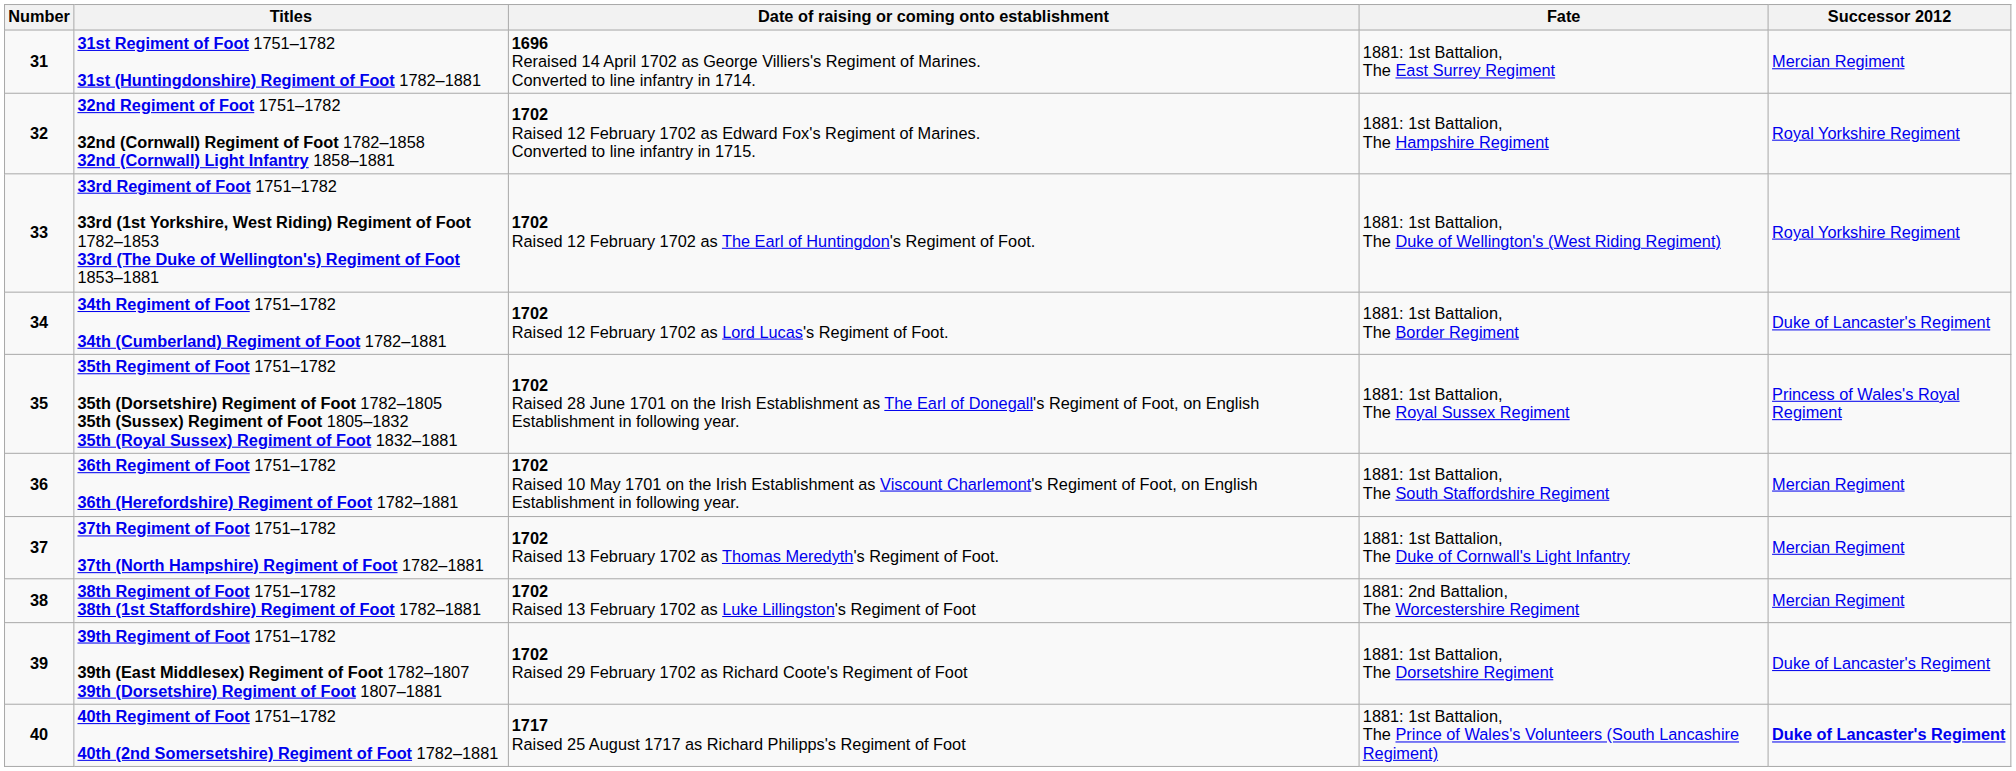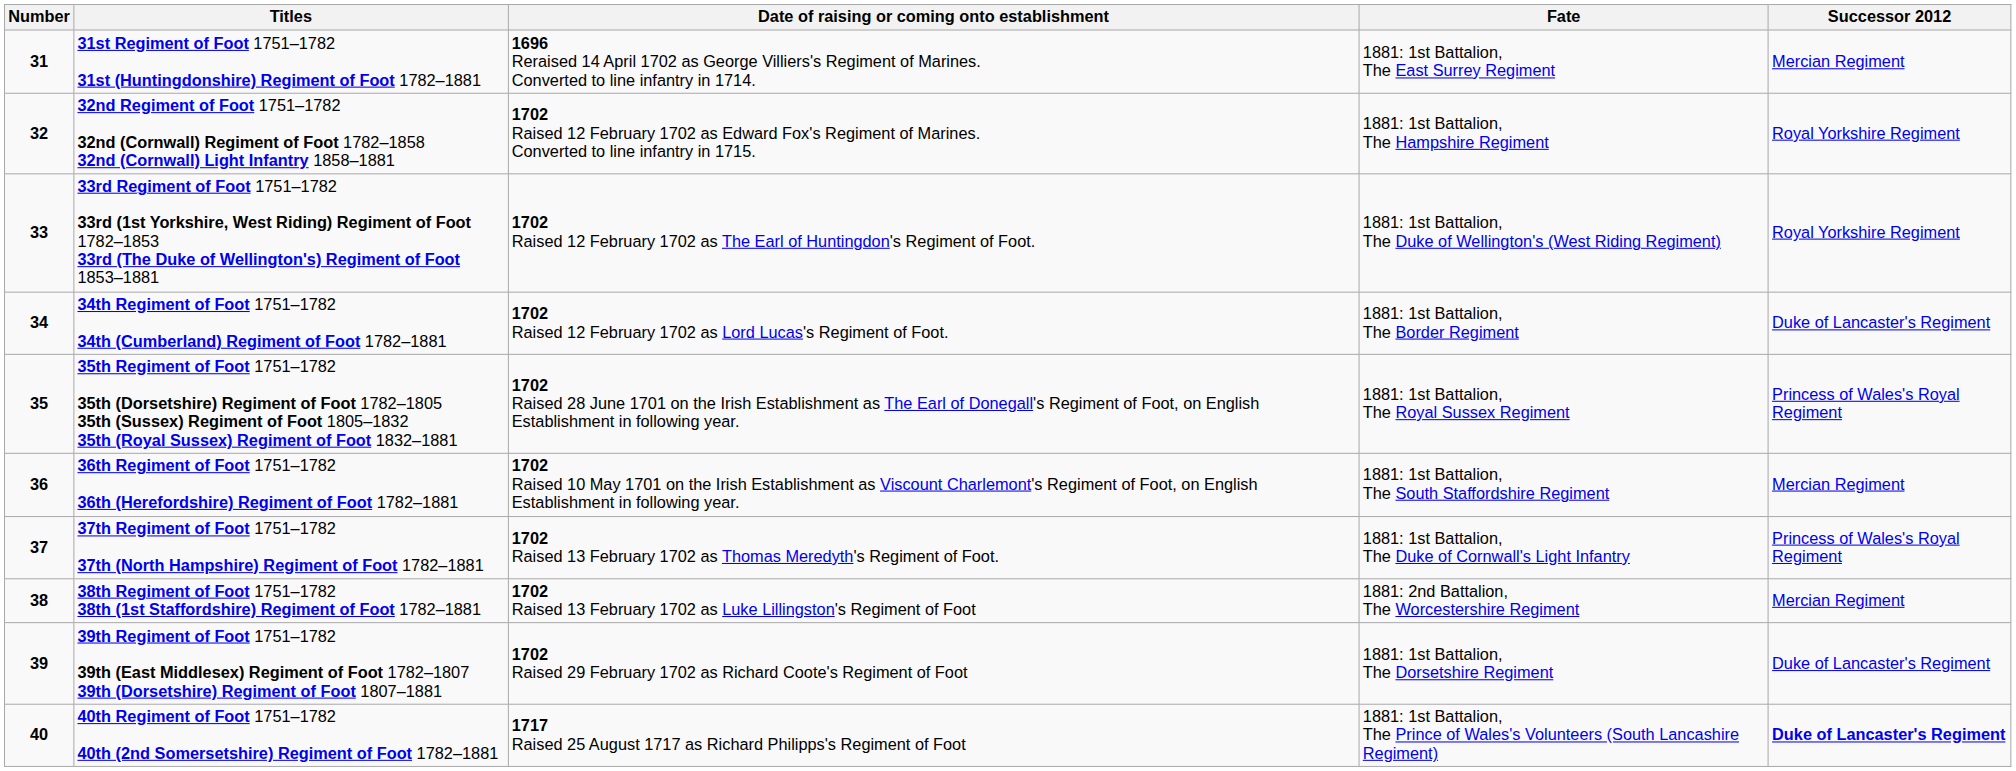(1838, 547) Mercian Regiment -> (1866, 547) Princess of Wales's Royal Regiment
